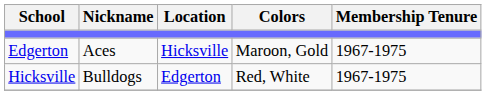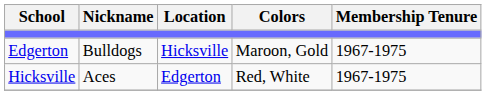(99, 50) Aces -> (112, 50) Bulldogs
(112, 76) Bulldogs -> (99, 76) Aces
